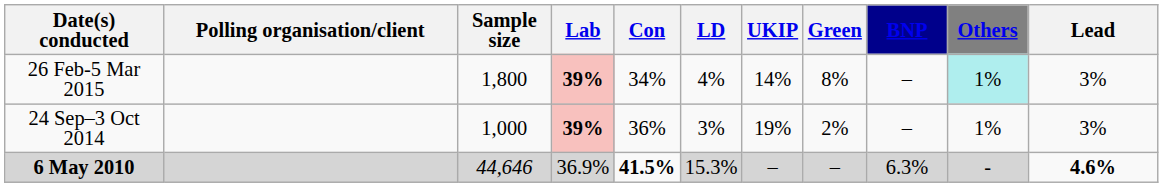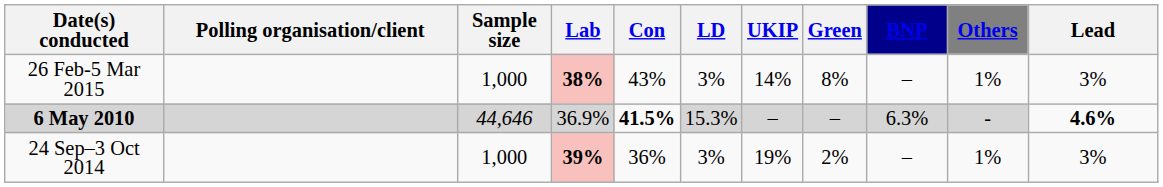(504, 79) 1,800 -> (504, 79) 1,000
(583, 79) 39% -> (583, 79) 38%
(647, 79) 34% -> (647, 79) 43%
(711, 79) 4% -> (711, 79) 3%
(988, 79) paleturquoise background -> (988, 79) no background
rows swapped: (84, 128) <-> (84, 168)
